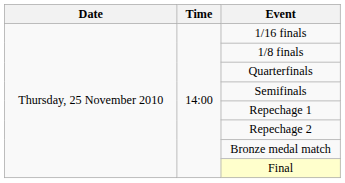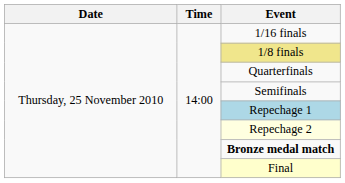(281, 52) no background -> (281, 52) khaki background
(281, 110) no background -> (281, 110) lightblue background
(281, 129) no background -> (281, 129) lightyellow background
(281, 149) normal -> (281, 149) bold
